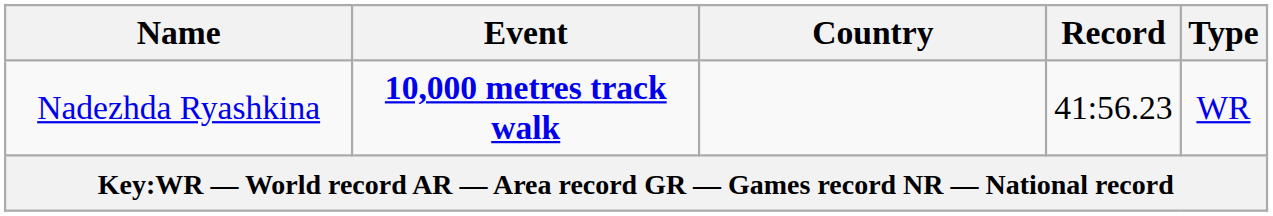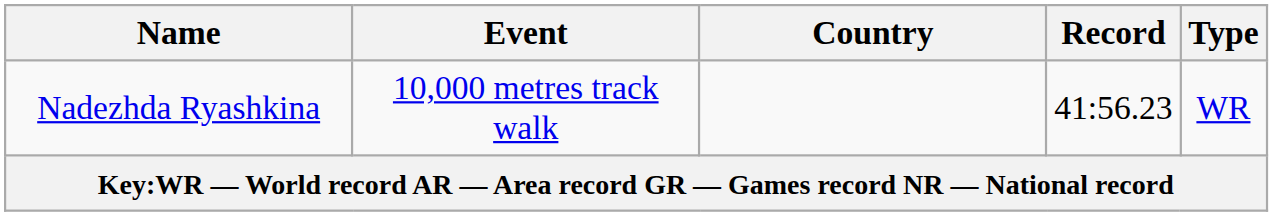(526, 107) bold -> (526, 107) normal
